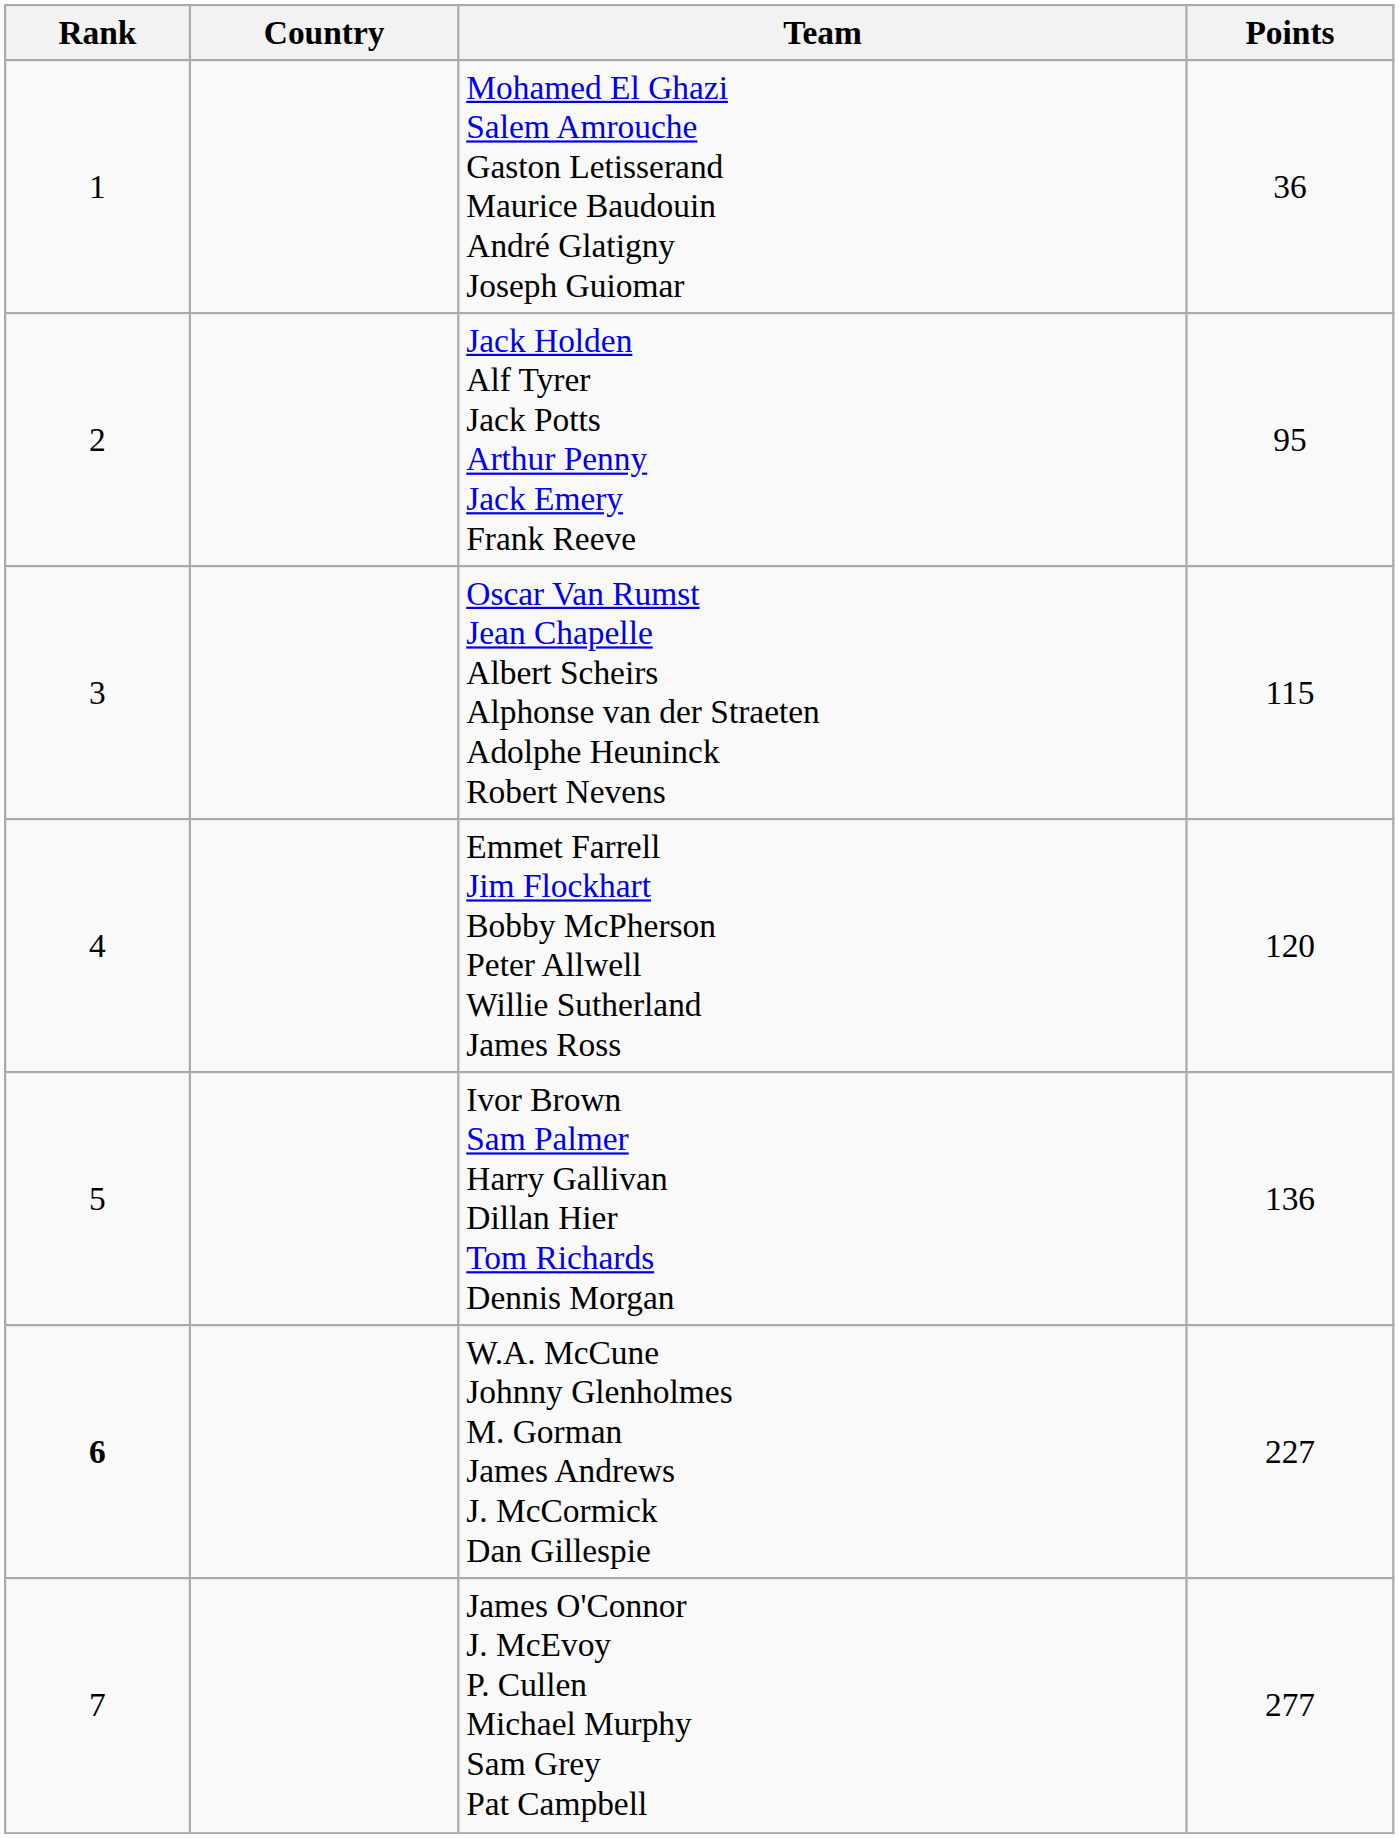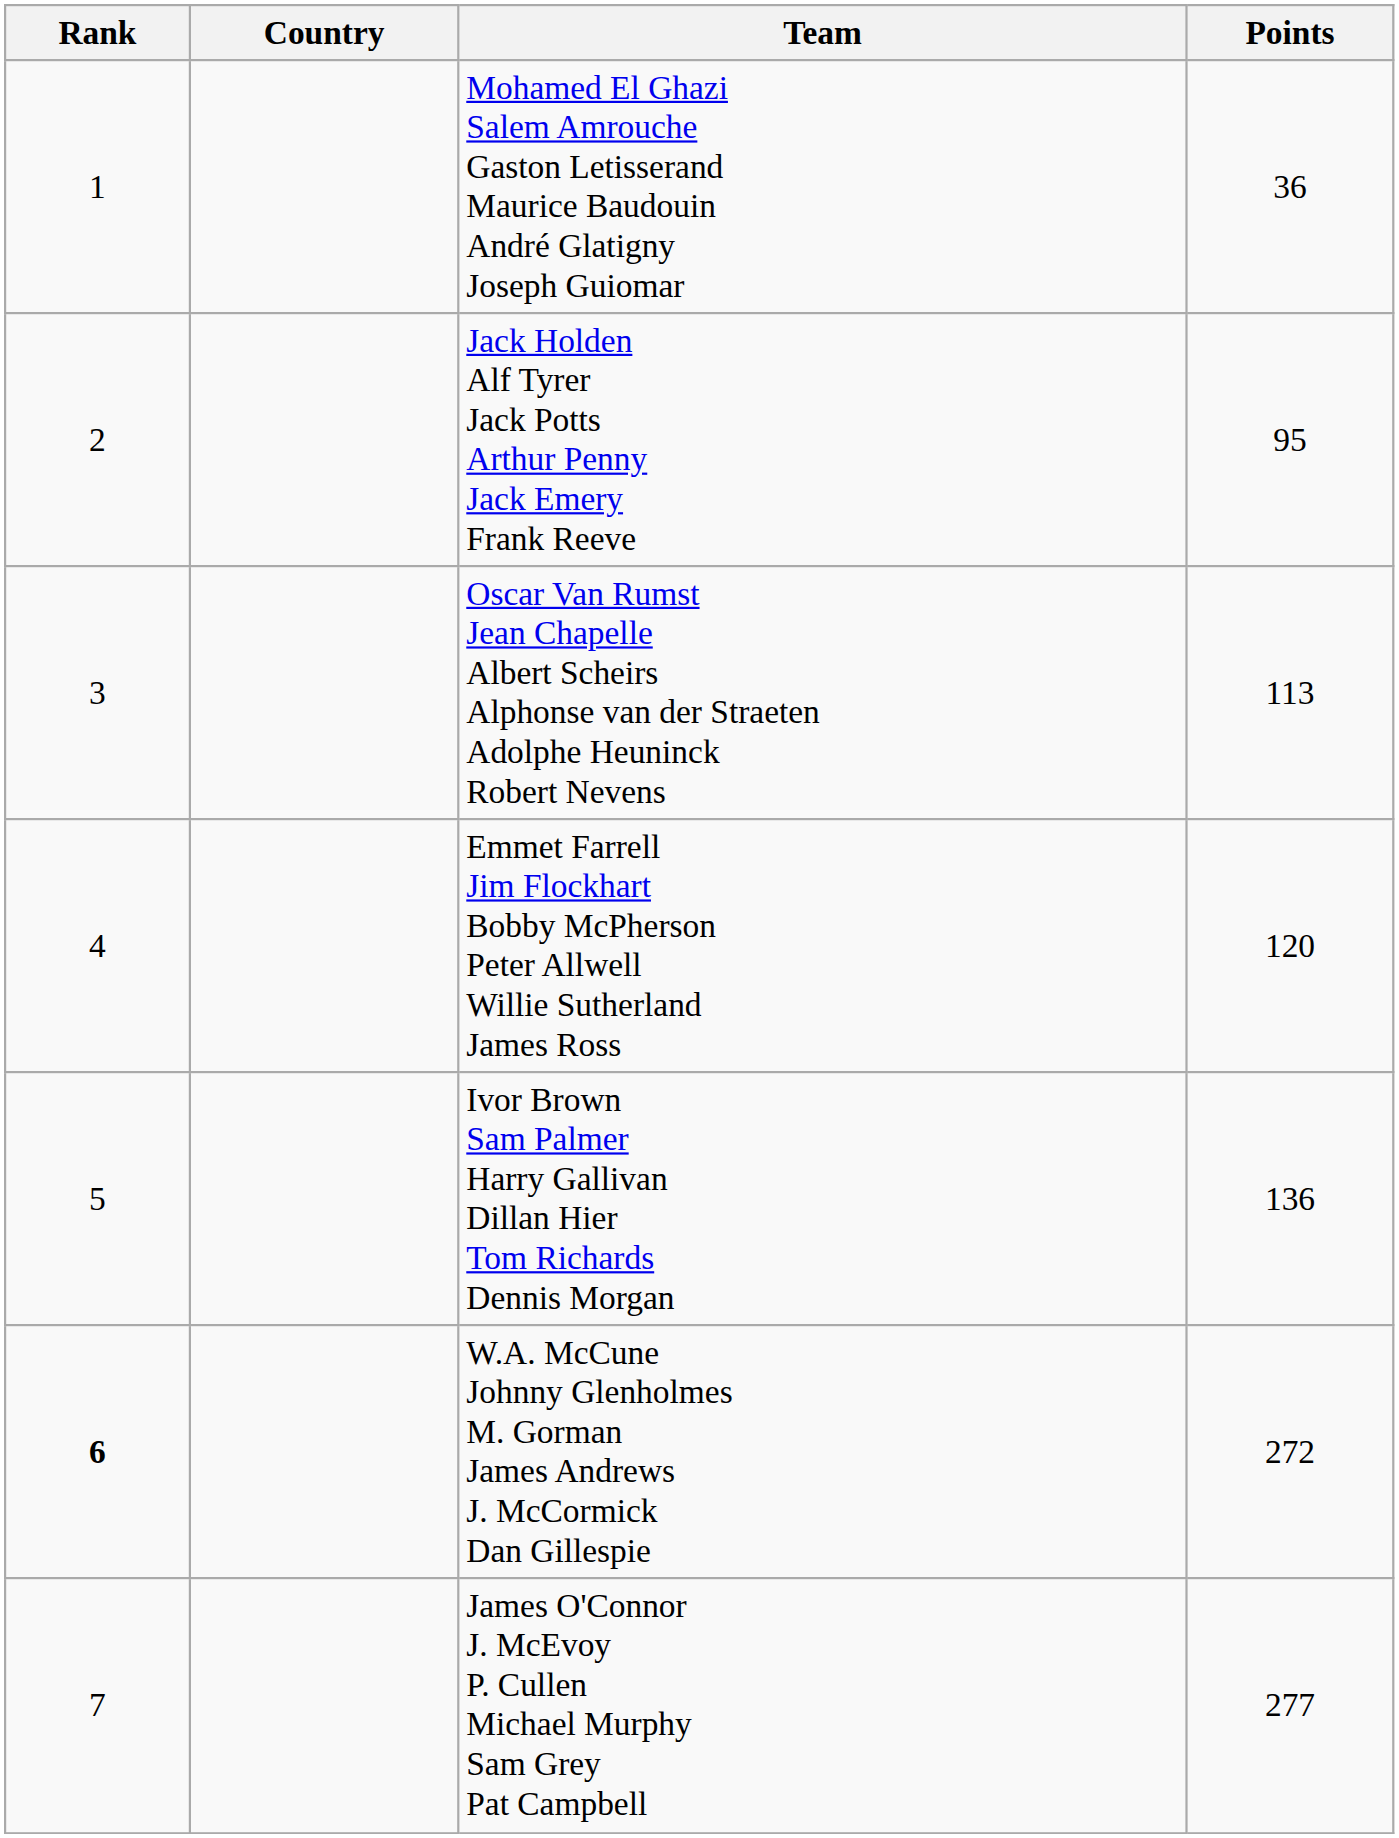(1290, 692) 115 -> (1290, 692) 113
(1290, 1452) 227 -> (1290, 1452) 272
